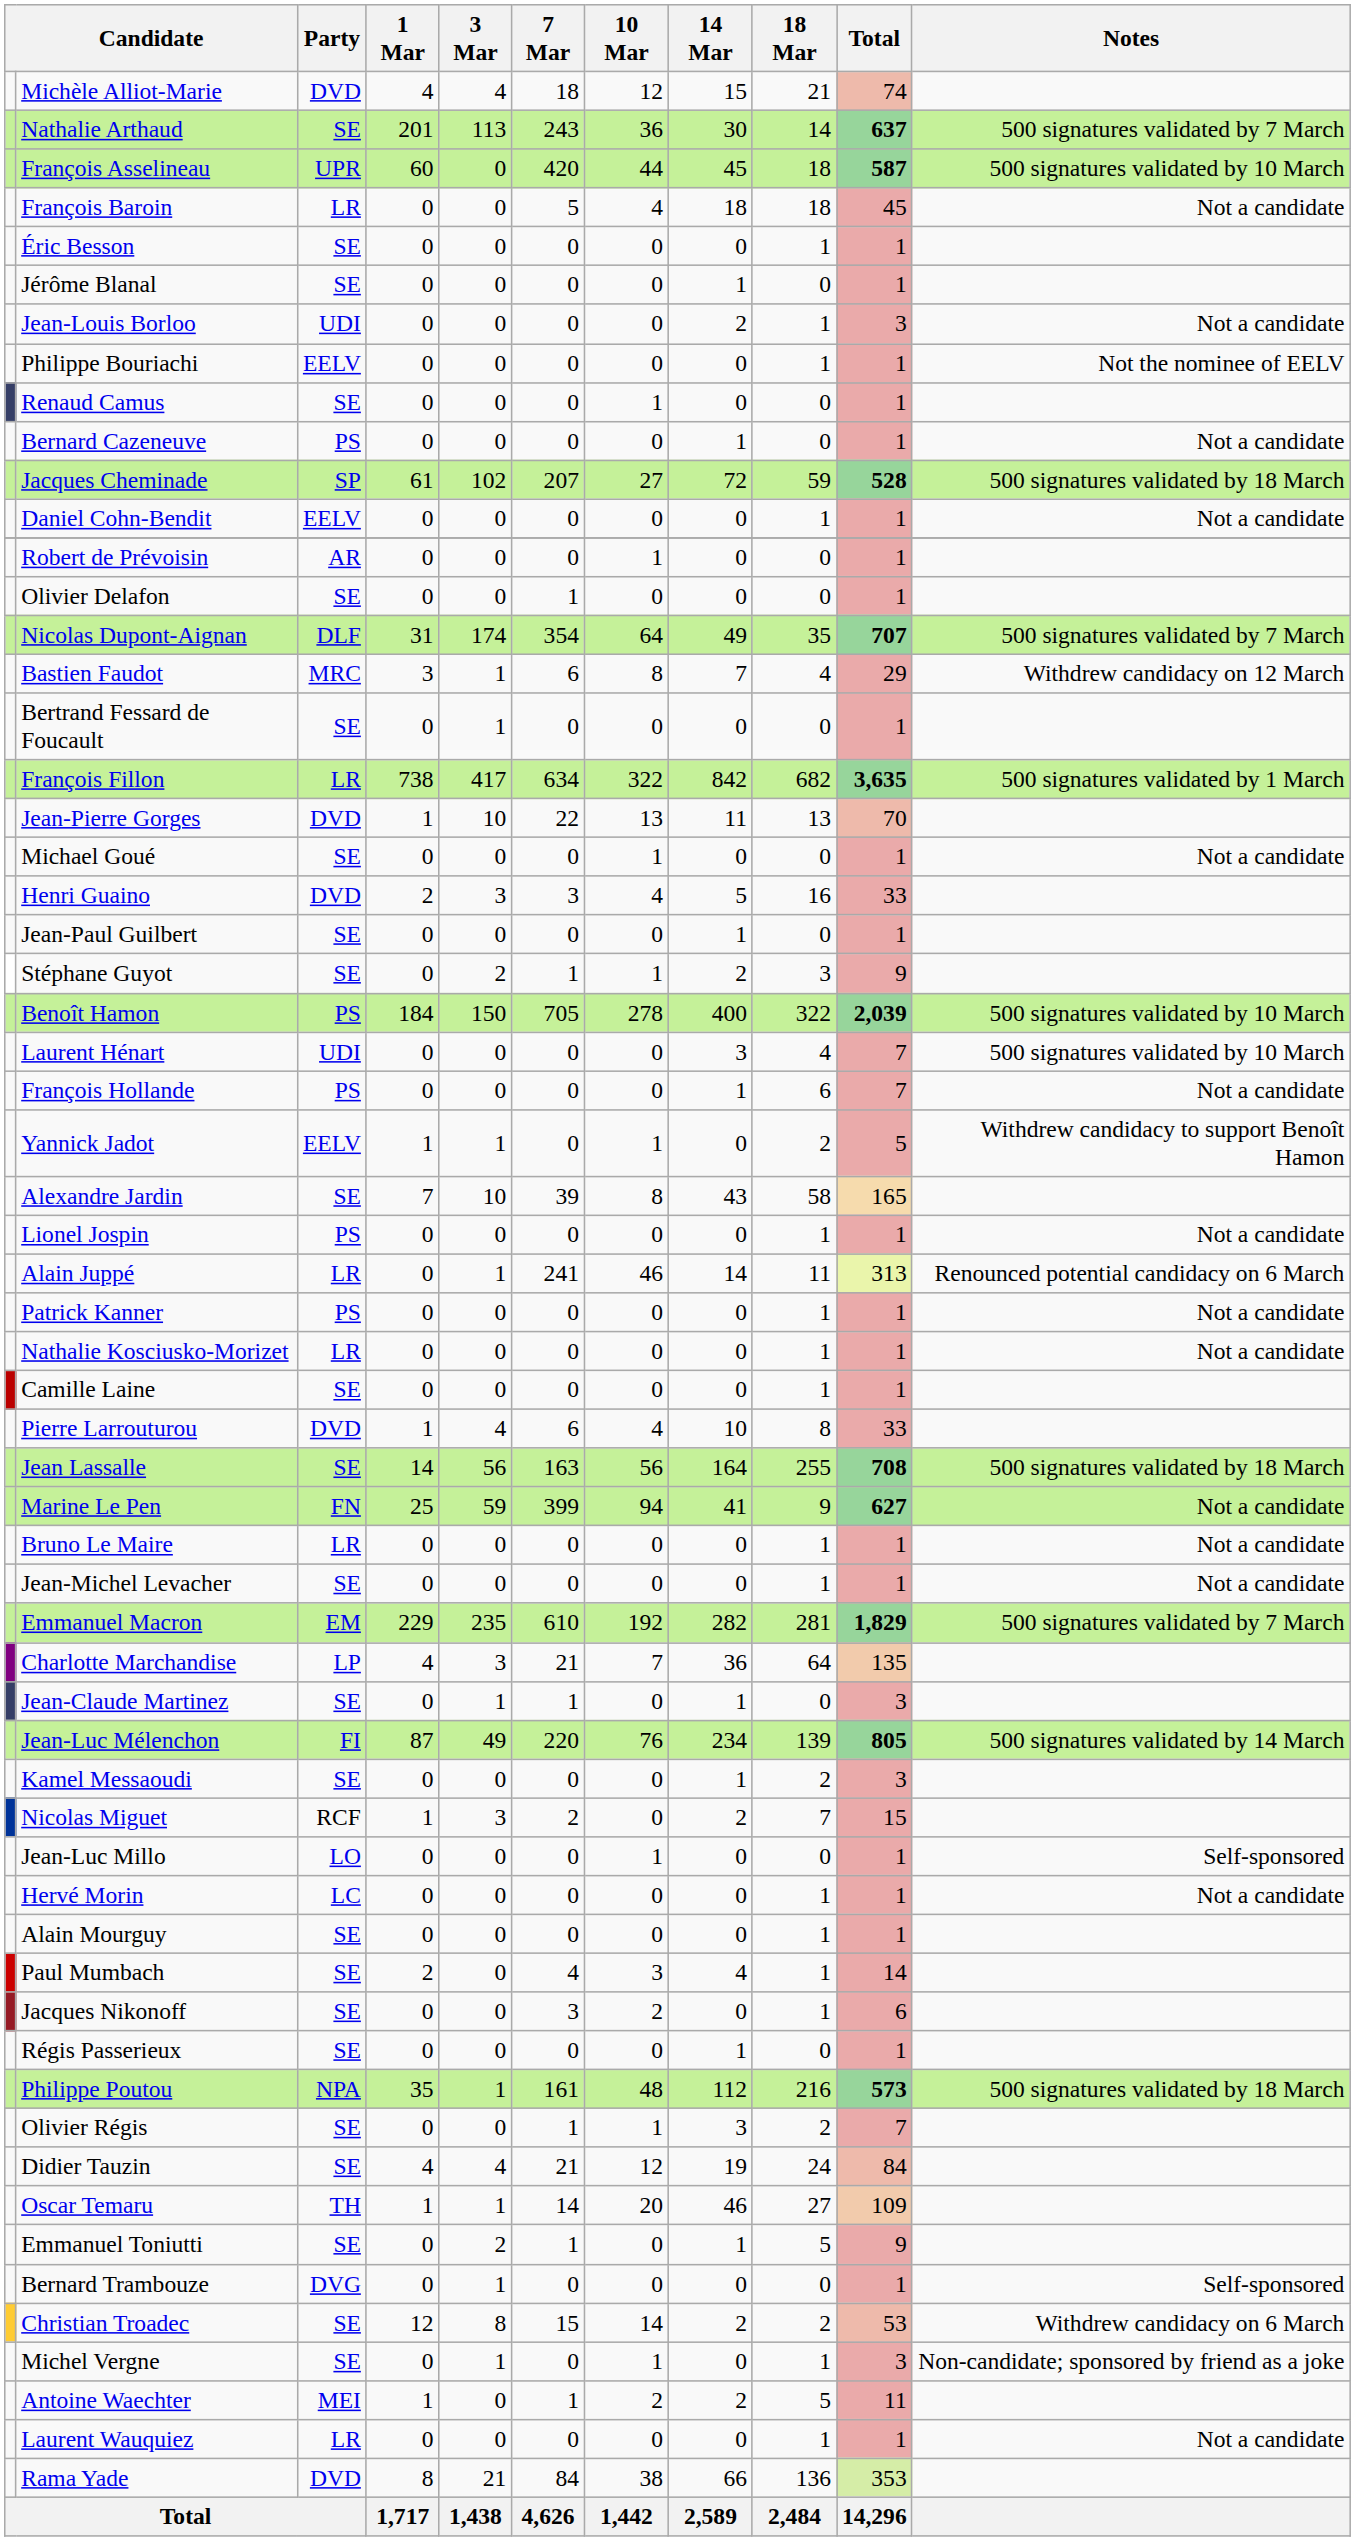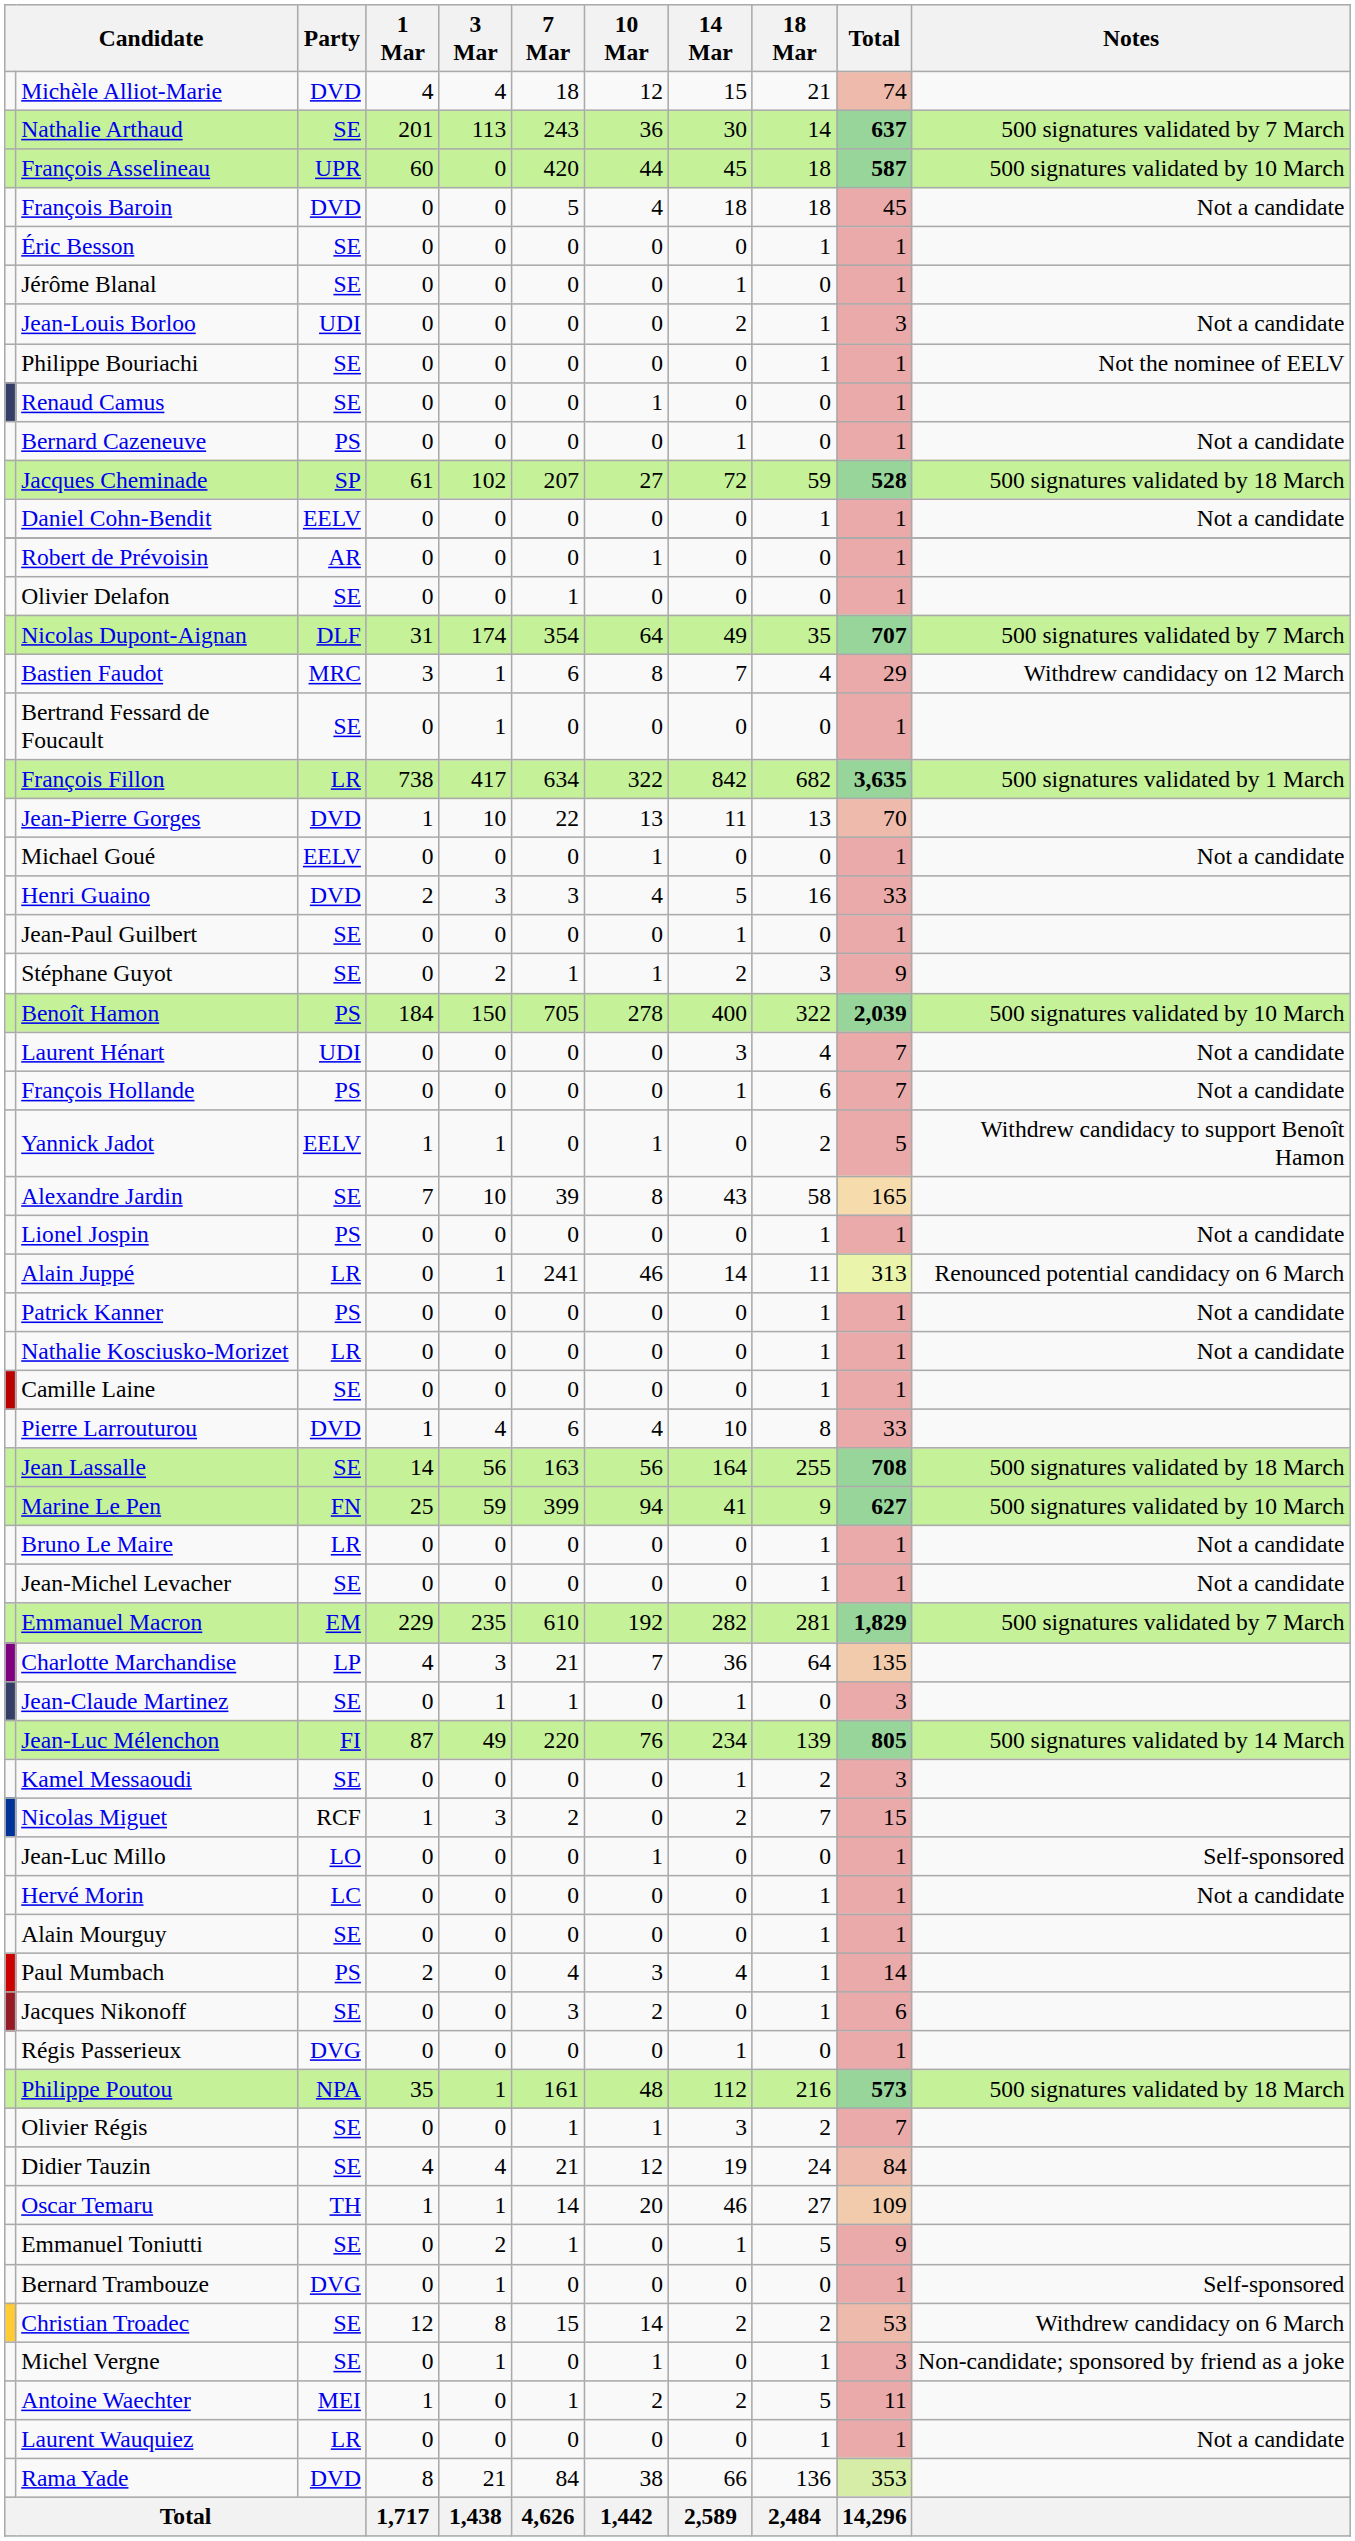(346, 207) LR -> (335, 207) DVD
(332, 362) EELV -> (347, 362) SE
(347, 856) SE -> (332, 856) EELV
(1167, 1051) 500 signatures validated by 10 March -> (1271, 1051) Not a candidate
(1271, 1506) Not a candidate -> (1167, 1506) 500 signatures validated by 10 March
(347, 1972) SE -> (348, 1972) PS
(347, 2050) SE -> (335, 2050) DVG
